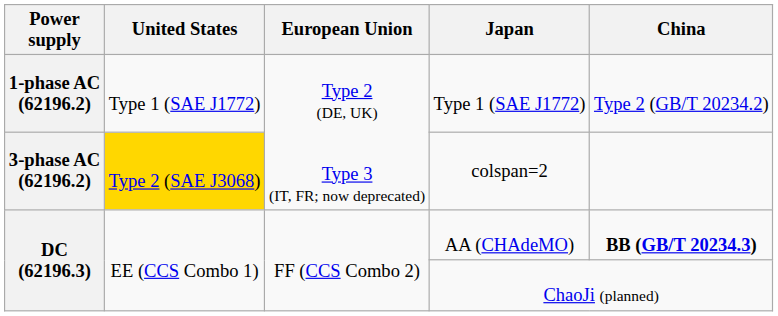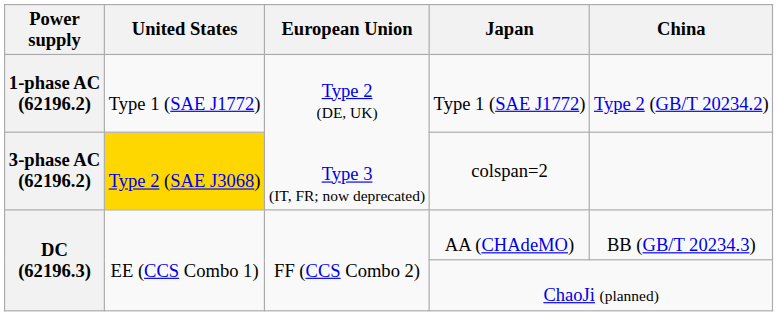(681, 245) bold -> (681, 245) normal
